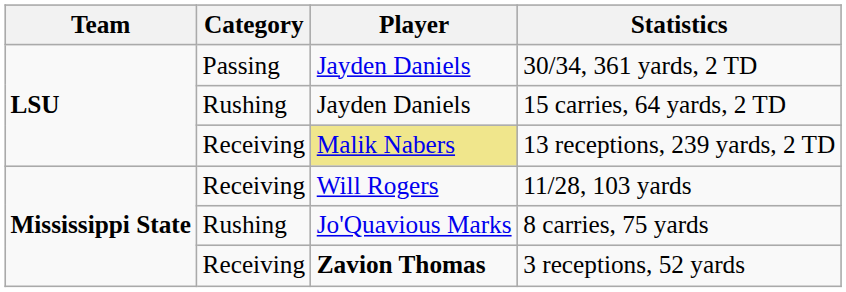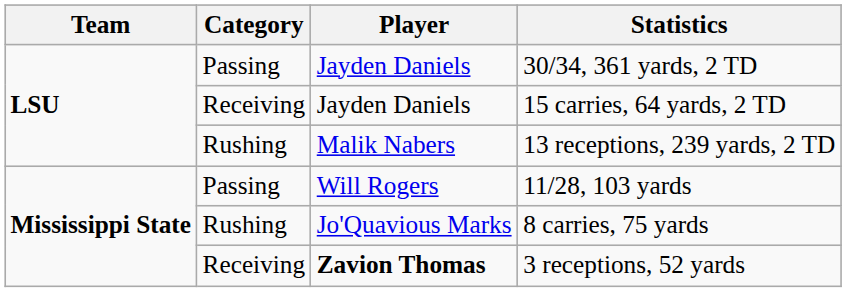(245, 105) Rushing -> (254, 105) Receiving
(254, 145) Receiving -> (245, 145) Rushing
(386, 145) khaki background -> (386, 145) no background
(254, 185) Receiving -> (241, 185) Passing
